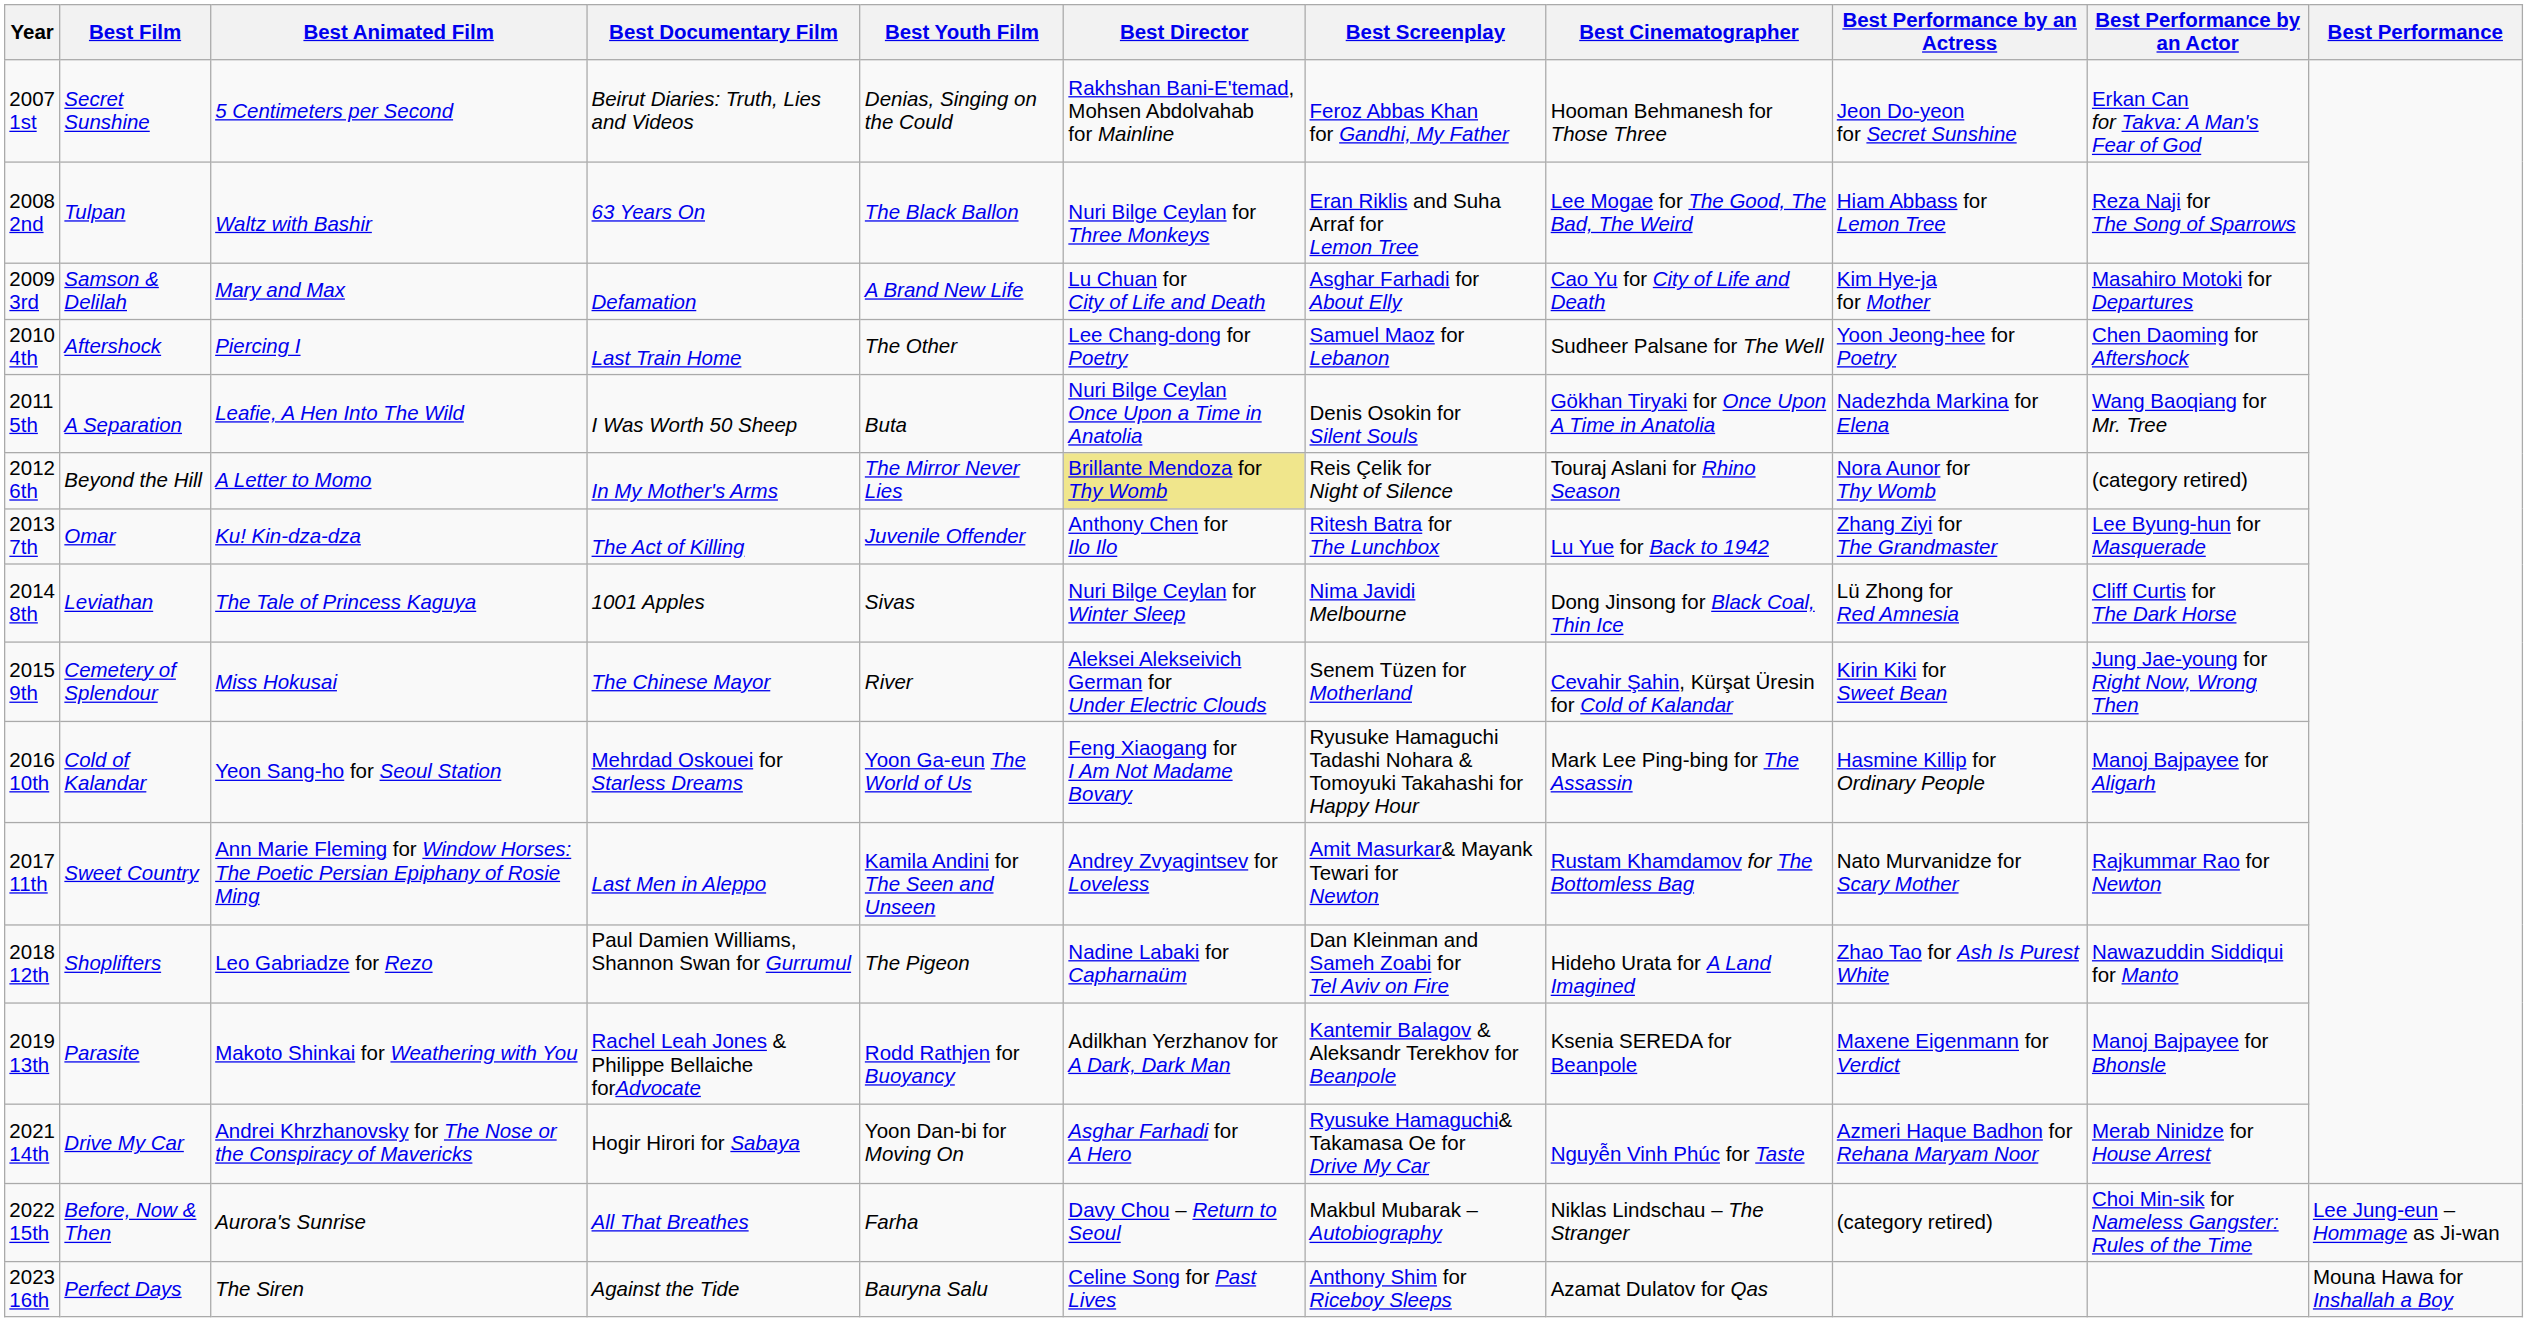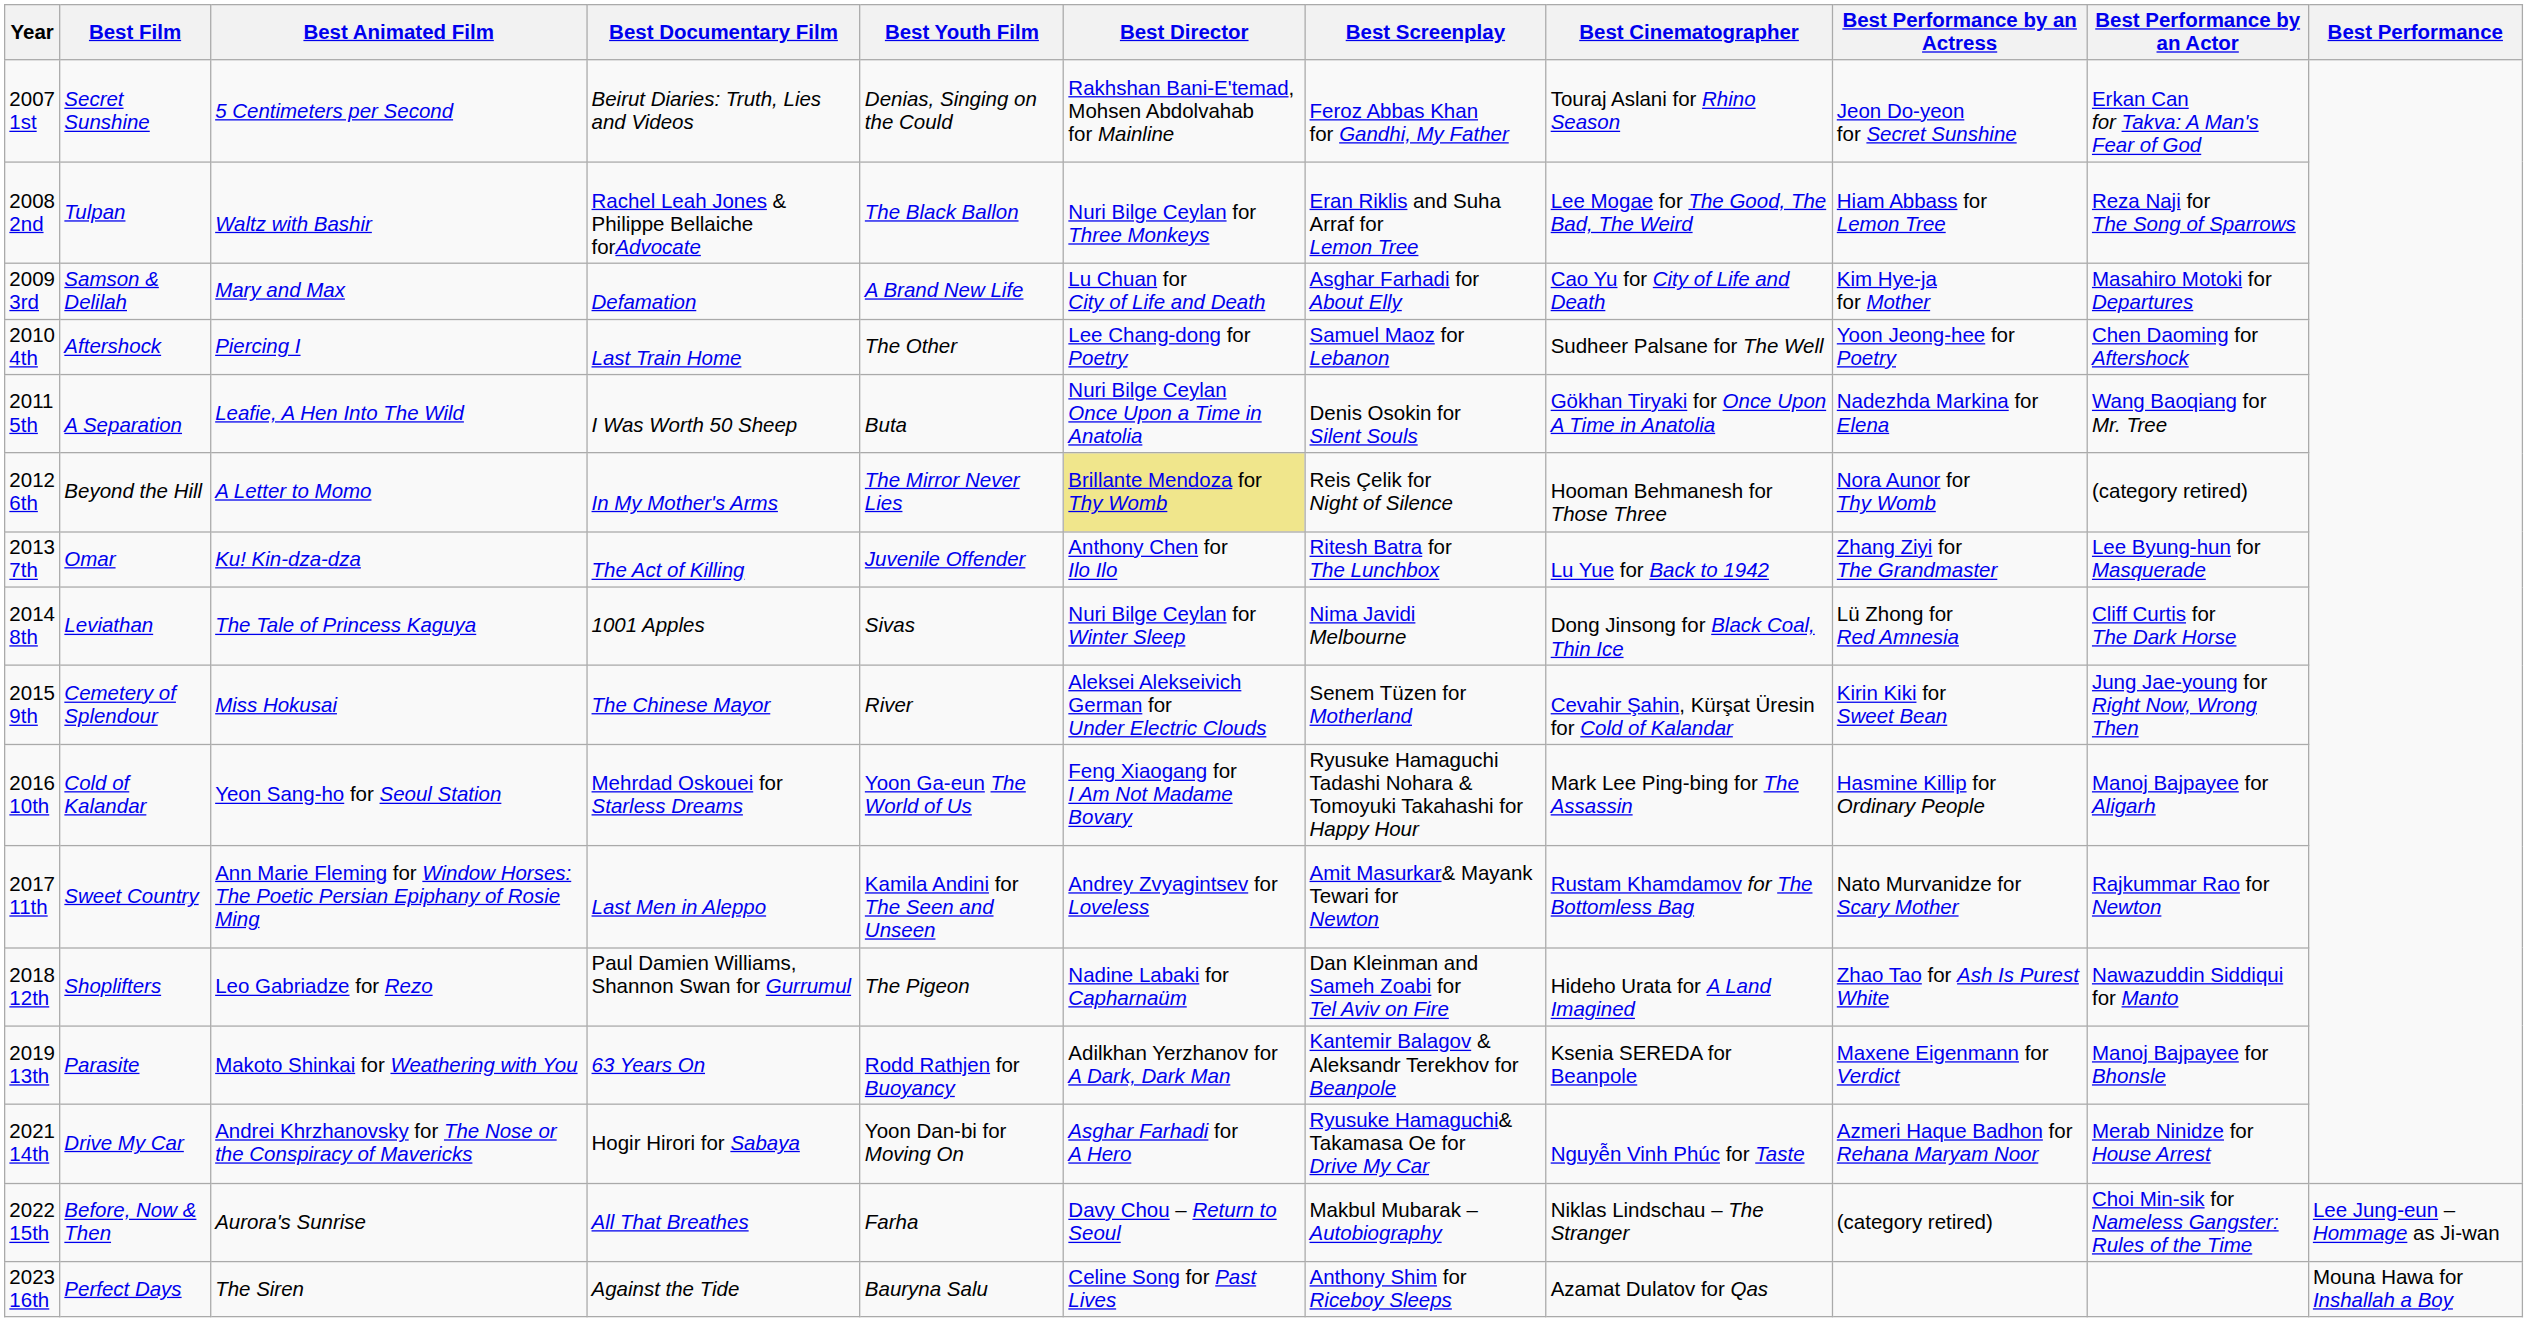(1662, 122) Hooman Behmanesh for Those Three -> (1653, 110) Touraj Aslani for Rhino Season
(648, 212) 63 Years On -> (689, 223) Rachel Leah Jones & Philippe Bellaiche forAdvocate
(1653, 480) Touraj Aslani for Rhino Season -> (1662, 503) Hooman Behmanesh for Those Three
(689, 1065) Rachel Leah Jones & Philippe Bellaiche forAdvocate -> (648, 1065) 63 Years On
